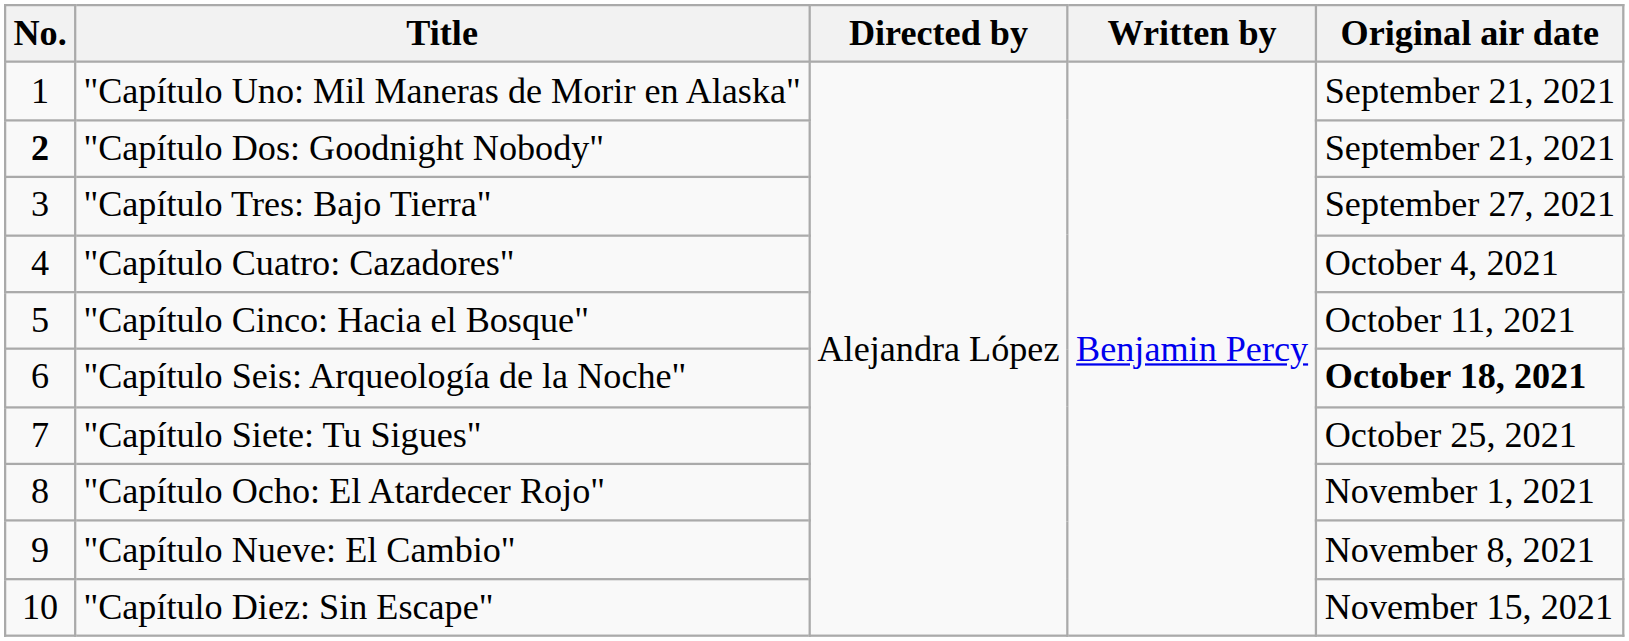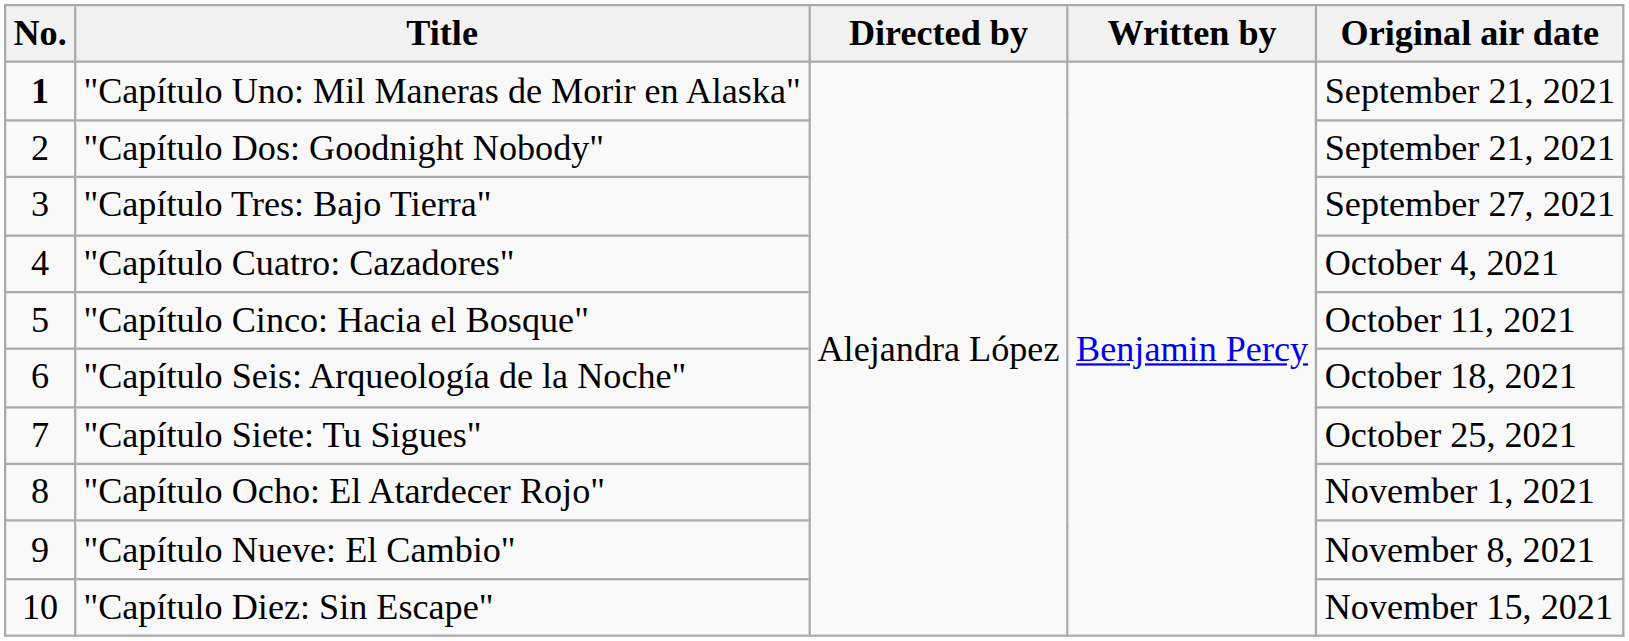(40, 90) normal -> (40, 90) bold
(40, 147) bold -> (40, 147) normal
(1455, 377) bold -> (1451, 377) normal
